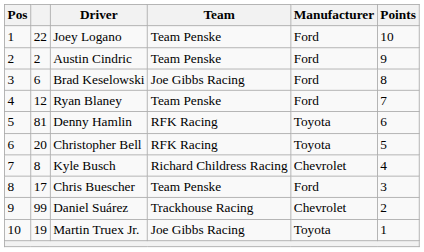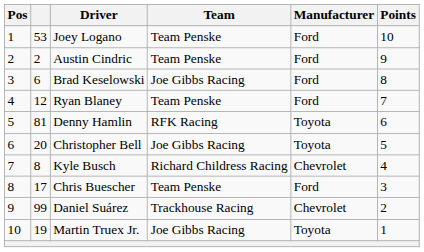(40, 36) 22 -> (40, 36) 53
(184, 143) RFK Racing -> (198, 143) Joe Gibbs Racing
